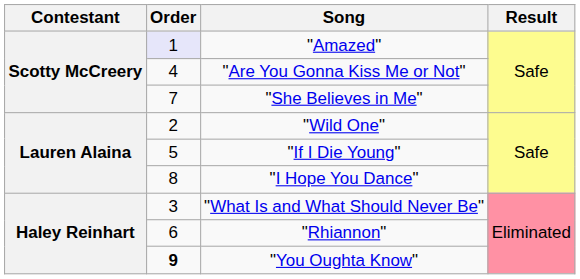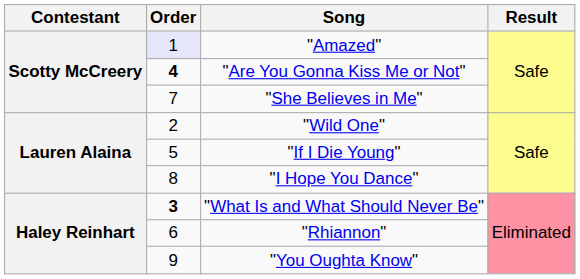(173, 71) normal -> (173, 71) bold
(173, 206) normal -> (173, 206) bold
(173, 260) bold -> (173, 260) normal
